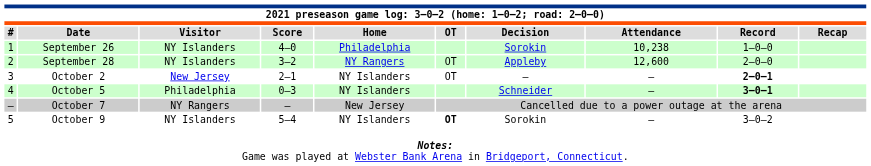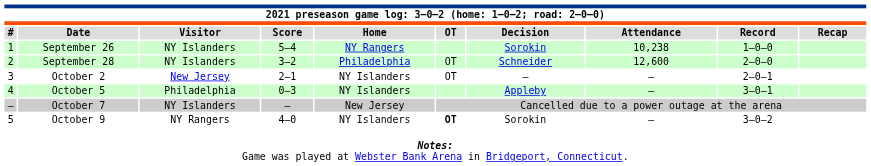(287, 47) 4–0 -> (287, 47) 5–4
(375, 47) Philadelphia -> (375, 47) NY Rangers
(375, 61) NY Rangers -> (375, 61) Philadelphia
(525, 61) Appleby -> (525, 61) Schneider
(758, 76) bold -> (758, 76) normal
(525, 90) Schneider -> (525, 90) Appleby
(758, 90) bold -> (758, 90) normal
(200, 105) NY Rangers -> (200, 105) NY Islanders
(200, 119) NY Islanders -> (200, 119) NY Rangers
(287, 119) 5–4 -> (287, 119) 4–0
